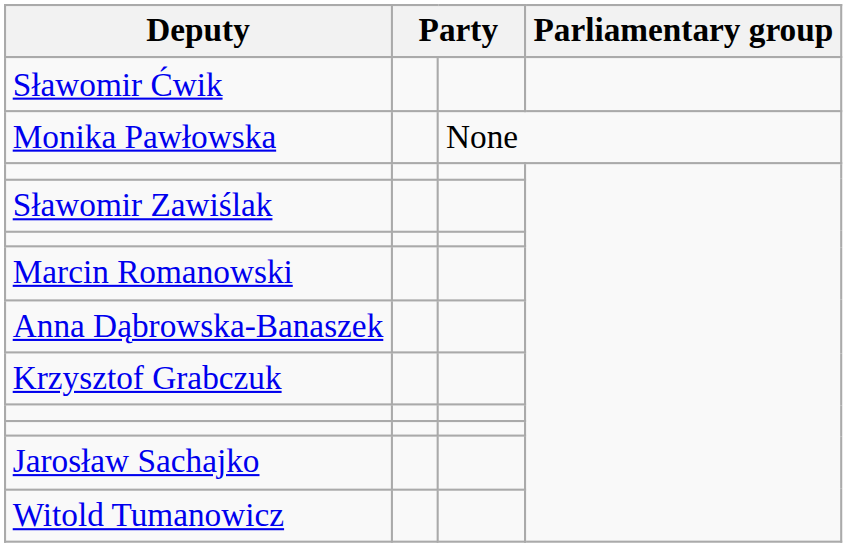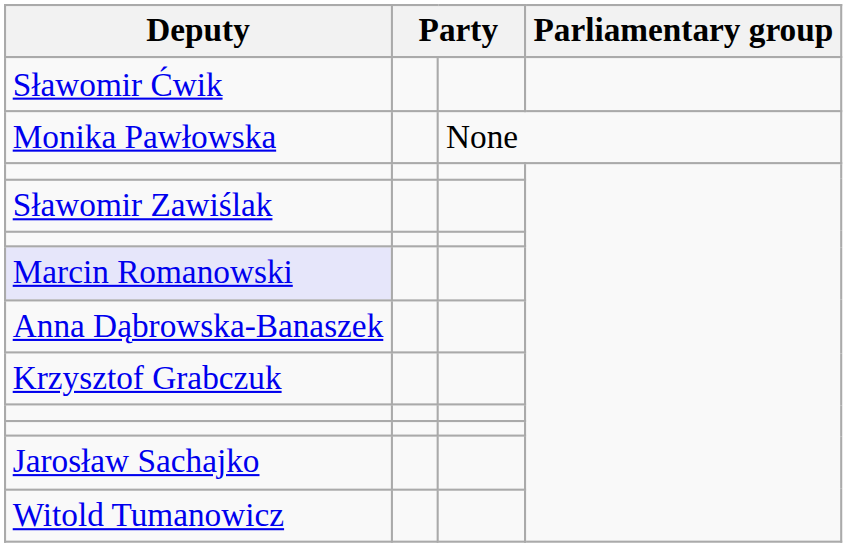(153, 272) no background -> (153, 272) lavender background
